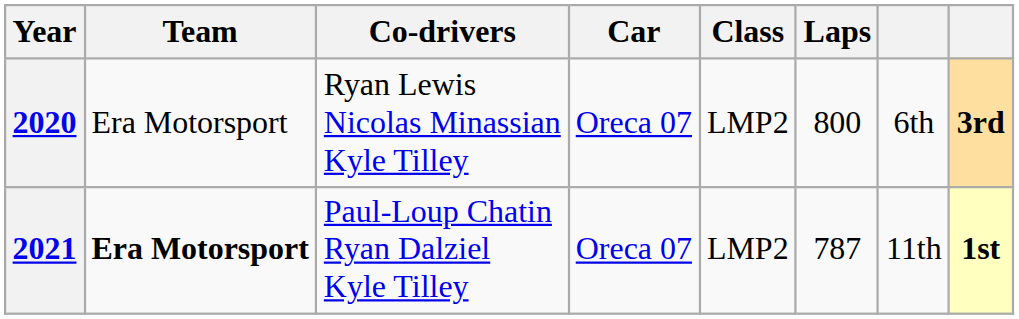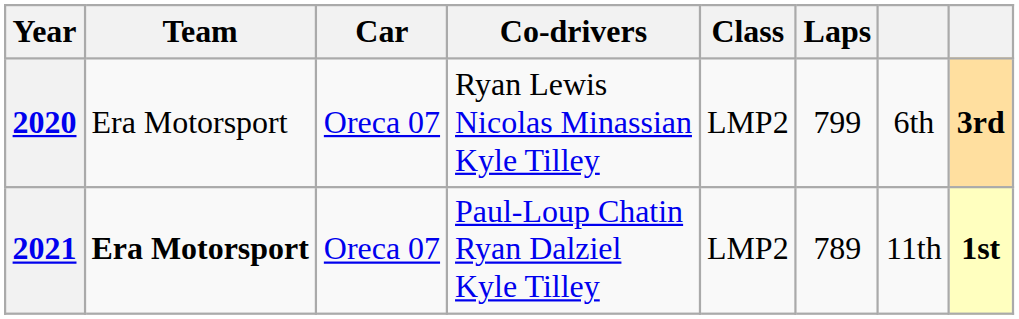columns swapped: (442, 31) <-> (634, 31)
(837, 121) 800 -> (837, 121) 799
(837, 249) 787 -> (837, 249) 789
